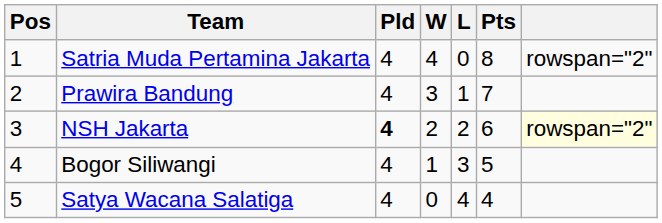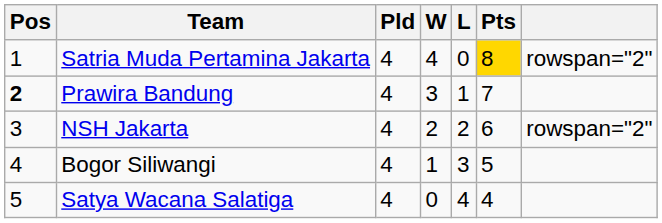(487, 57) no background -> (487, 57) gold background
(16, 93) normal -> (16, 93) bold
(387, 128) bold -> (387, 128) normal
(589, 128) lightyellow background -> (589, 128) no background
